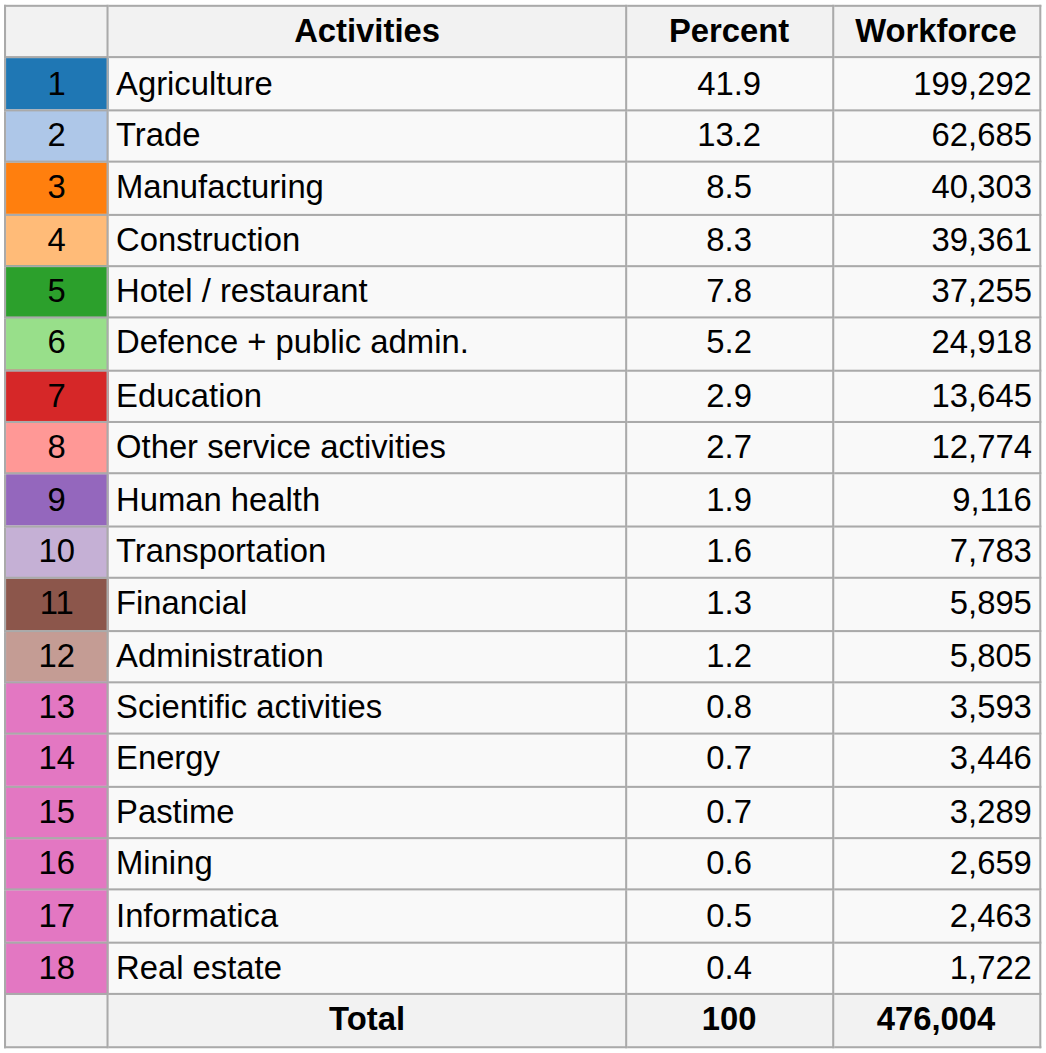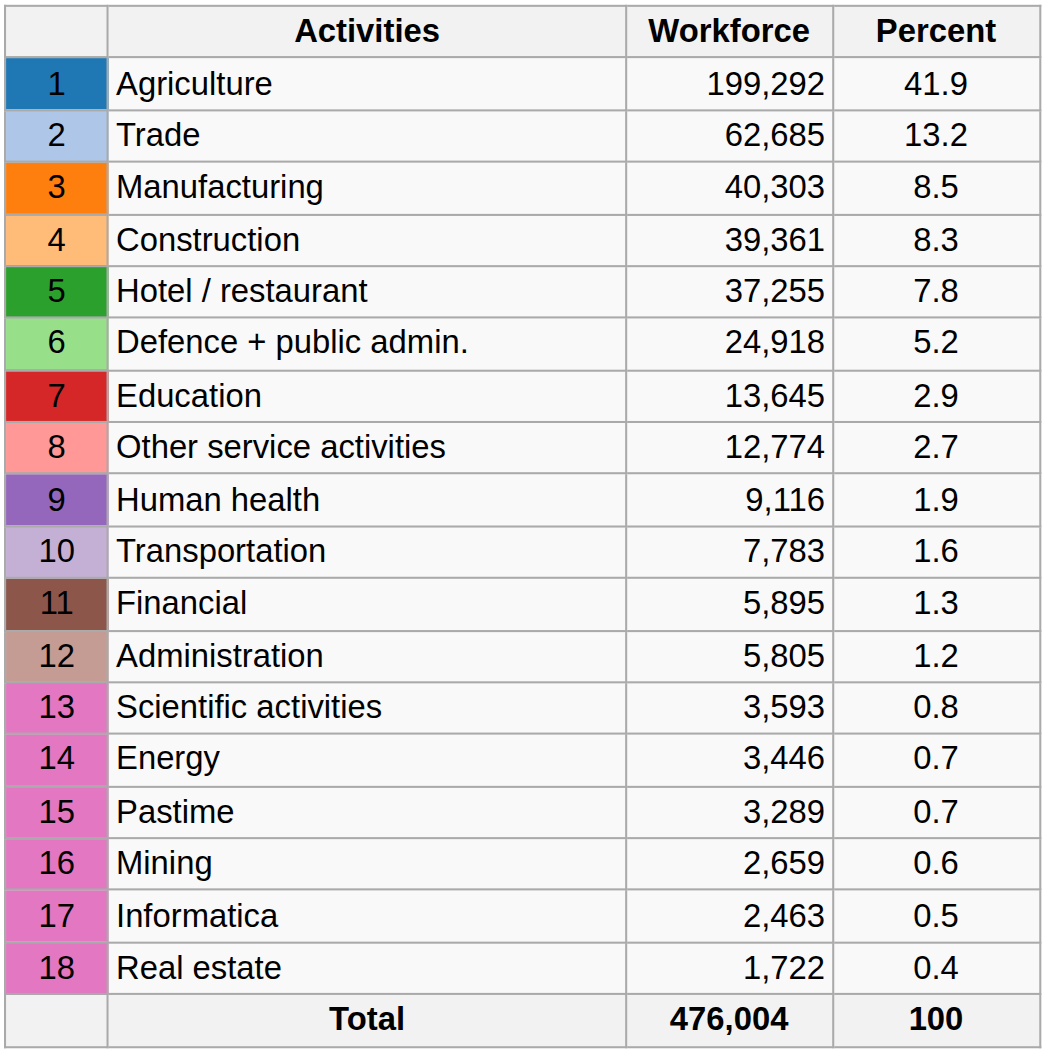columns swapped: (936, 31) <-> (729, 31)
